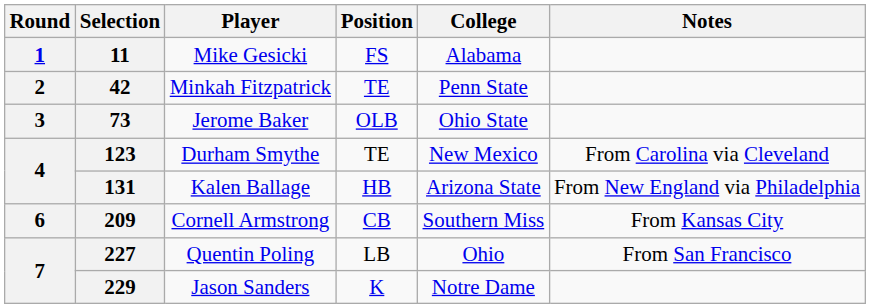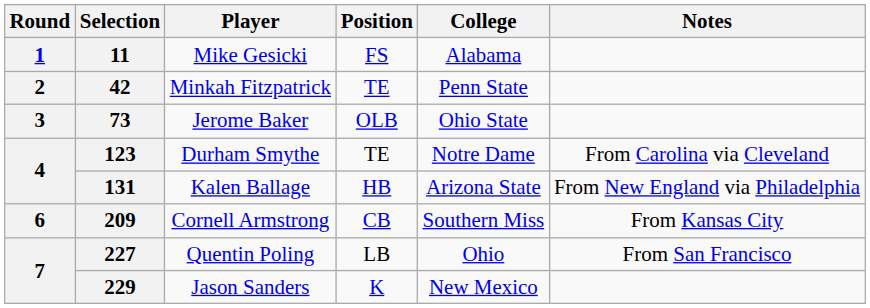(483, 154) New Mexico -> (483, 154) Notre Dame
(483, 287) Notre Dame -> (483, 287) New Mexico
